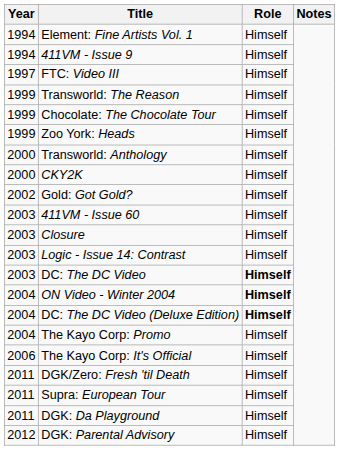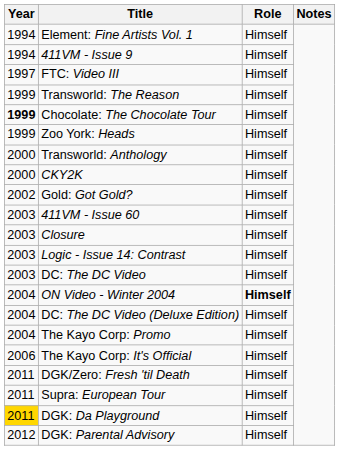(21, 114) normal -> (21, 114) bold
(268, 275) bold -> (266, 275) normal
(268, 315) bold -> (266, 315) normal
(21, 415) no background -> (21, 415) gold background
